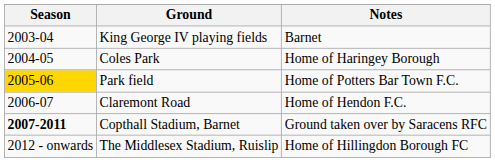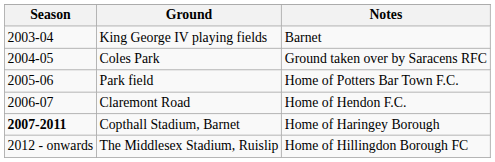(362, 59) Home of Haringey Borough -> (386, 59) Ground taken over by Saracens RFC
(31, 80) gold background -> (31, 80) no background
(386, 124) Ground taken over by Saracens RFC -> (362, 124) Home of Haringey Borough
